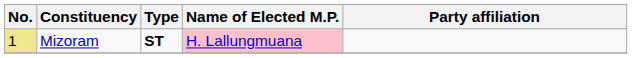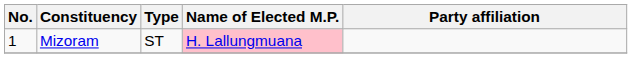(12, 41) khaki background -> (12, 41) no background
(154, 41) bold -> (154, 41) normal
